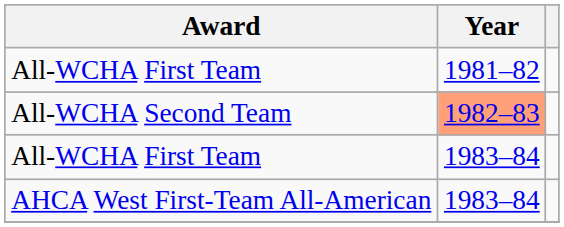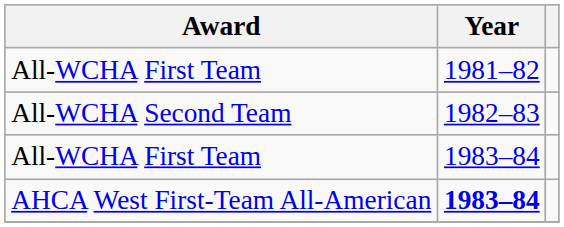(492, 112) lightsalmon background -> (492, 112) no background
(492, 199) normal -> (492, 199) bold
